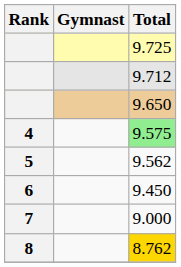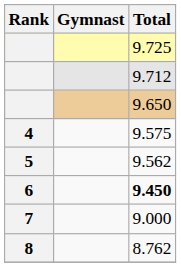(152, 133) lightgreen background -> (152, 133) no background
(152, 190) normal -> (152, 190) bold
(152, 247) gold background -> (152, 247) no background
